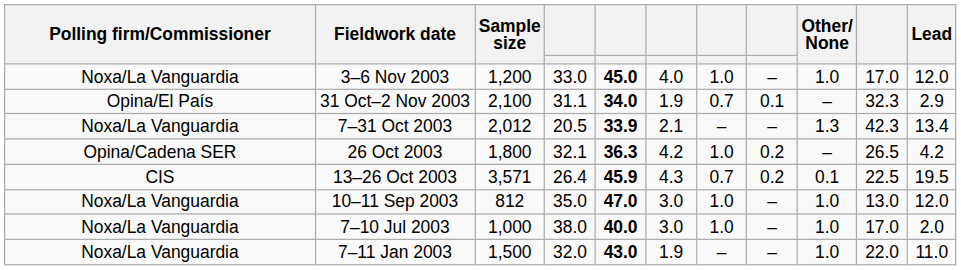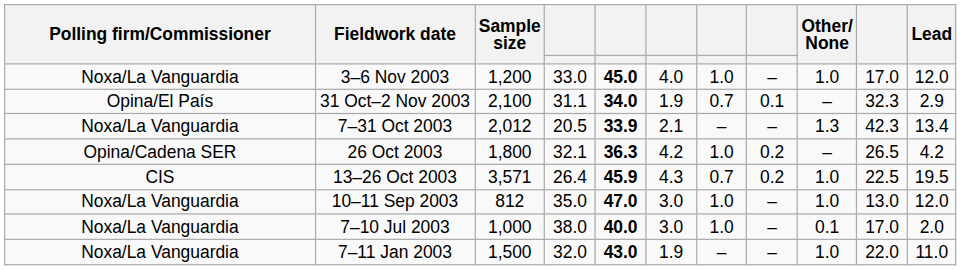(827, 177) 0.1 -> (827, 177) 1.0
(827, 227) 1.0 -> (827, 227) 0.1
